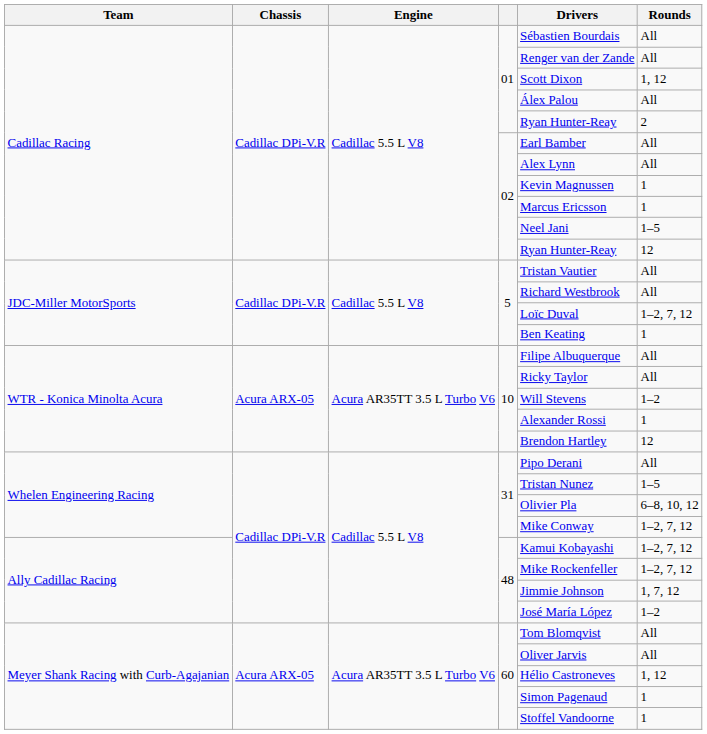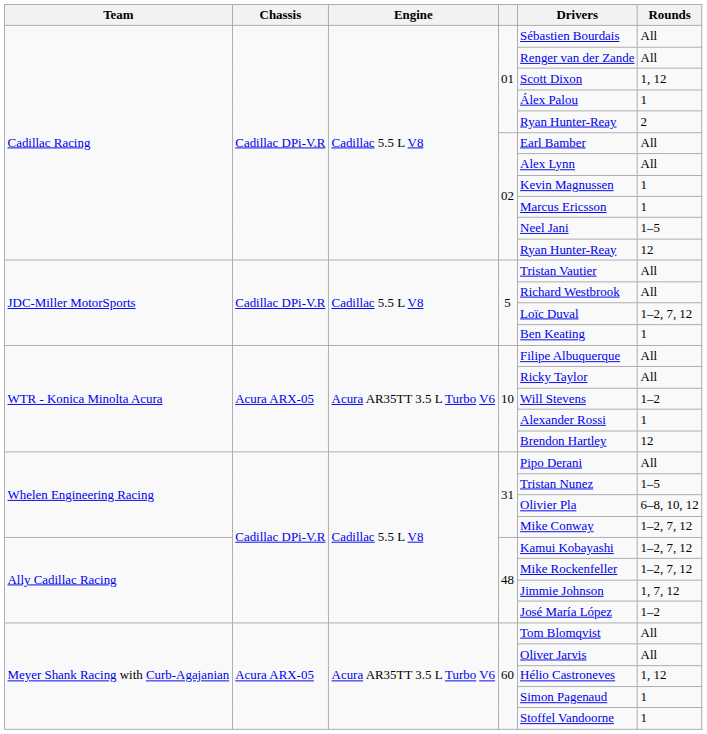(649, 100) All -> (644, 100) 1
